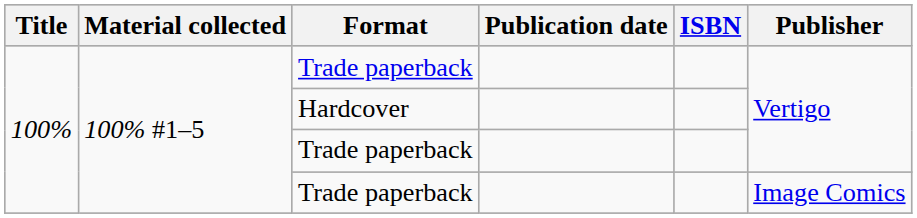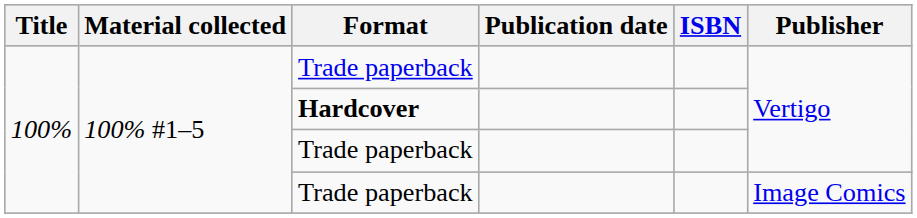(353, 108) normal -> (359, 108) bold
